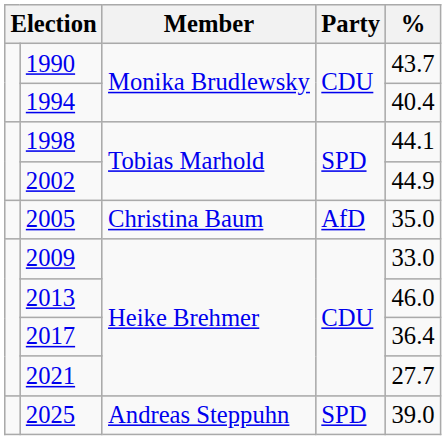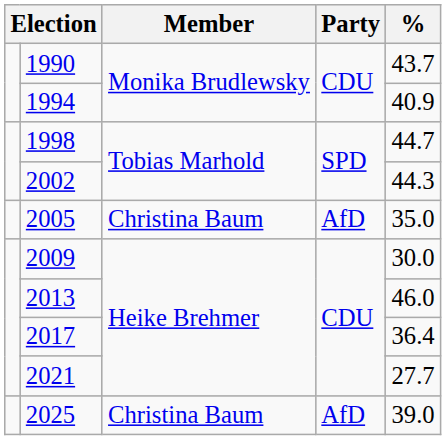(413, 102) 40.4 -> (413, 102) 40.9
(413, 141) 44.1 -> (413, 141) 44.7
(413, 180) 44.9 -> (413, 180) 44.3
(413, 258) 33.0 -> (413, 258) 30.0
(199, 414) Andreas Steppuhn -> (186, 414) Christina Baum
(344, 414) SPD -> (343, 414) AfD
